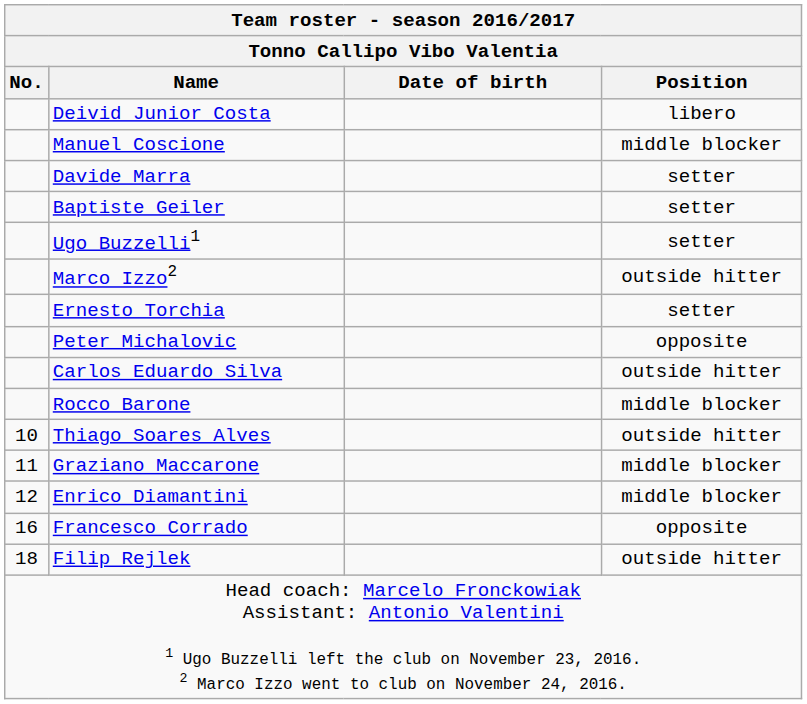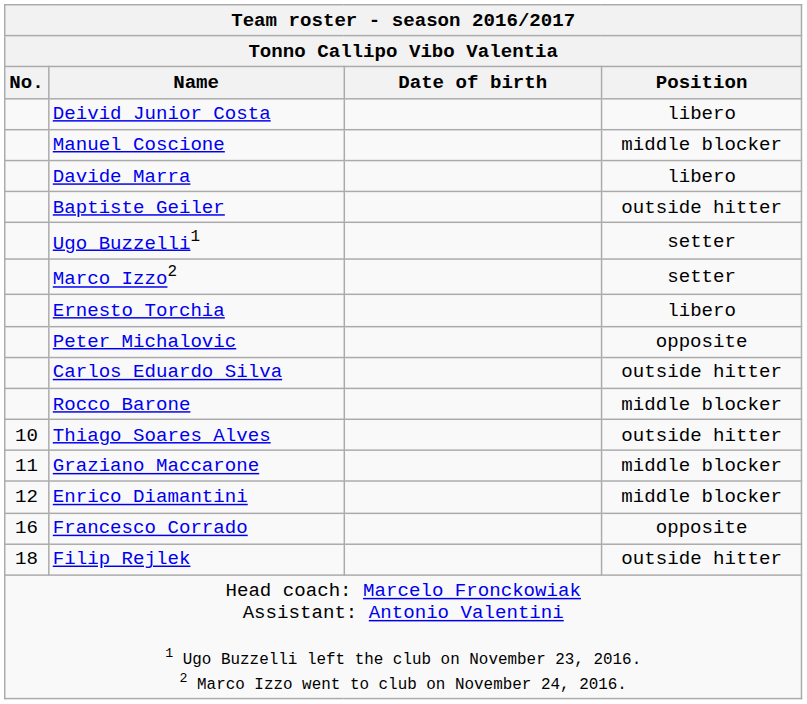(702, 176) setter -> (702, 176) libero
(702, 207) setter -> (702, 207) outside hitter
(702, 277) outside hitter -> (702, 277) setter
(702, 310) setter -> (702, 310) libero
